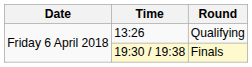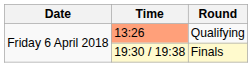(129, 33) no background -> (129, 33) lightsalmon background
